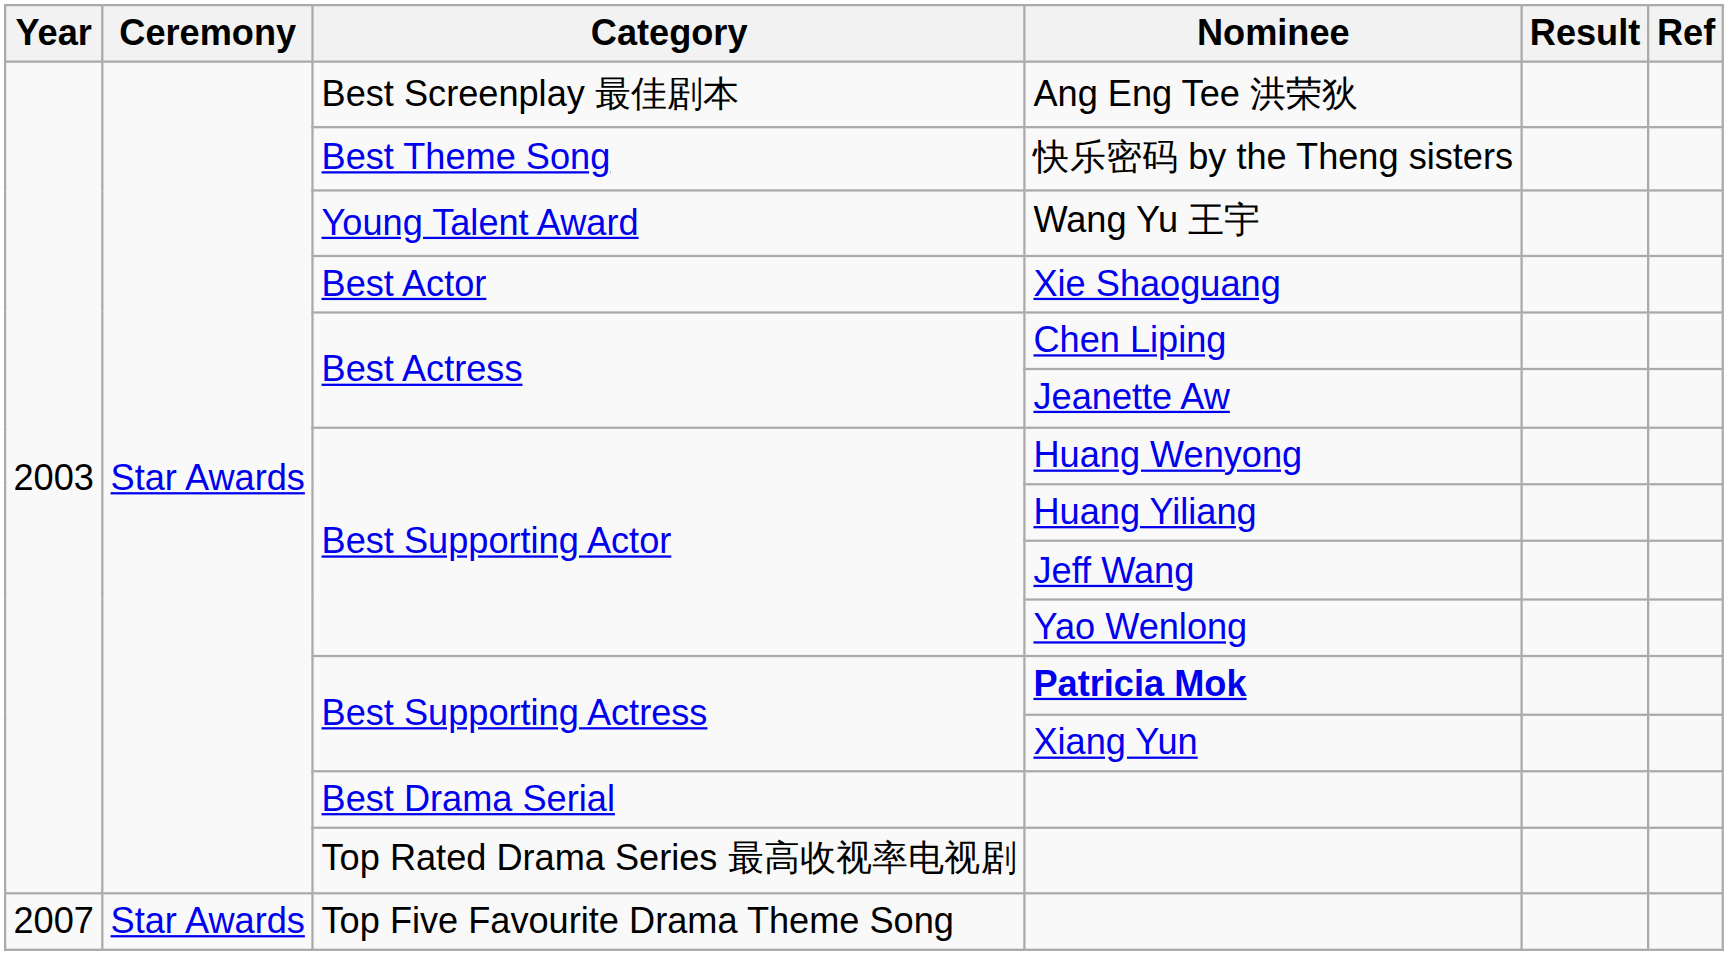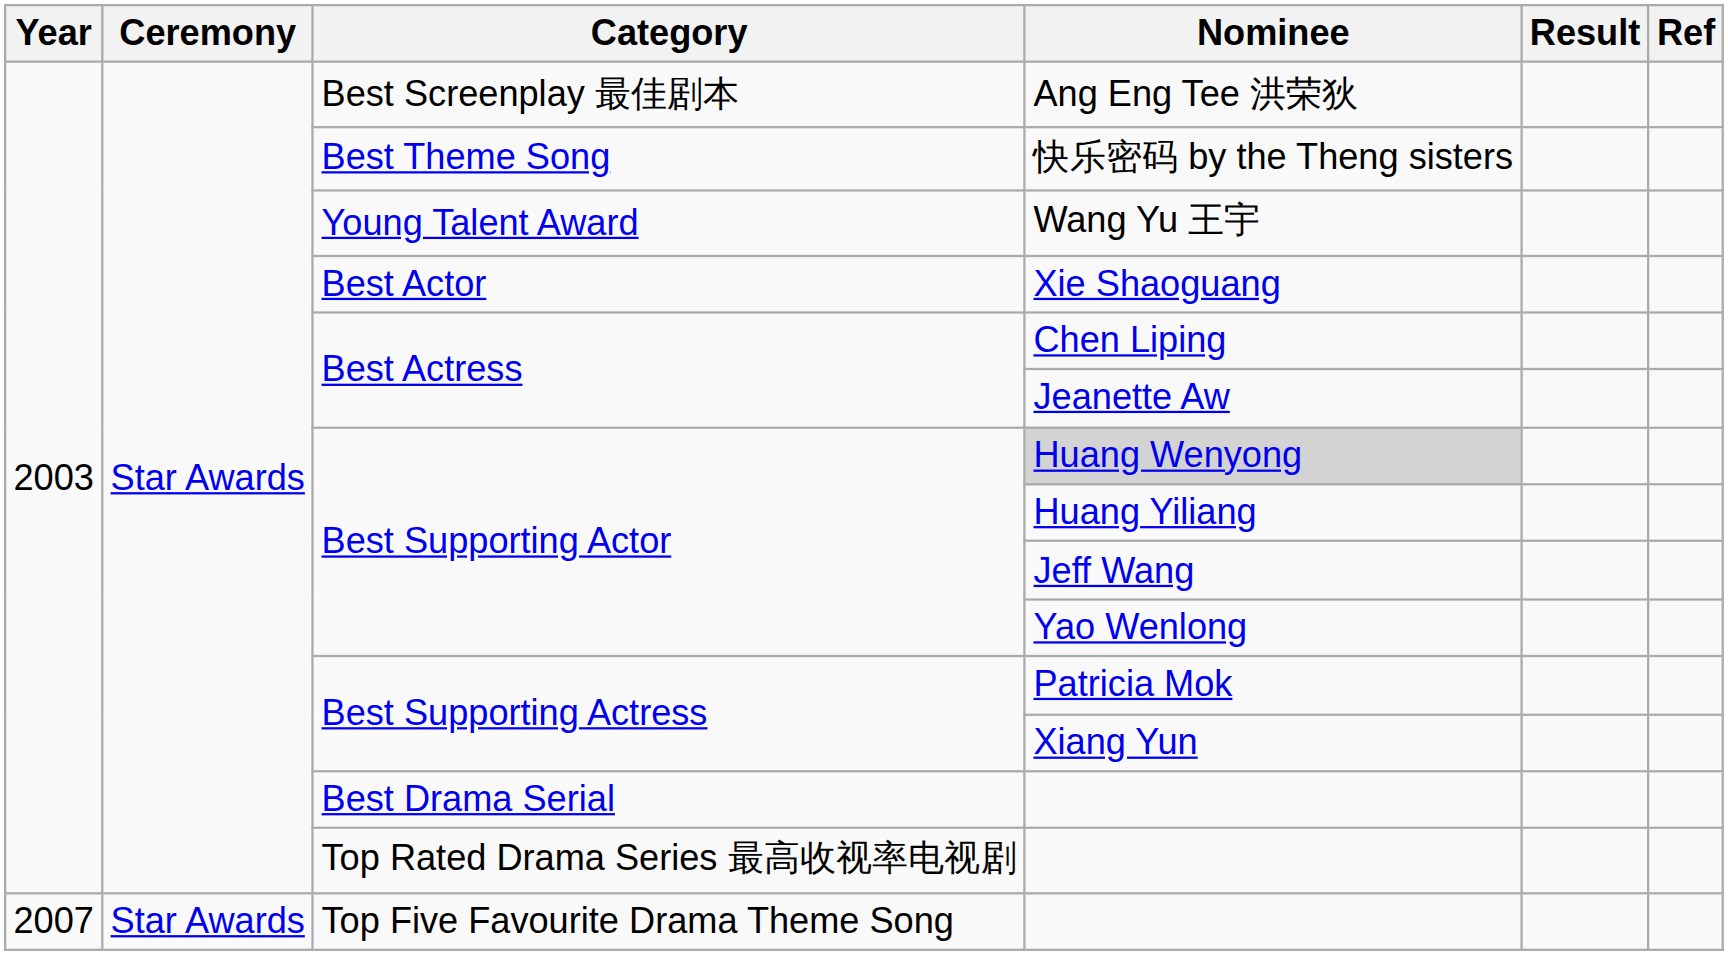(1168, 454) no background -> (1168, 454) lightgrey background
(1140, 684) bold -> (1133, 684) normal
